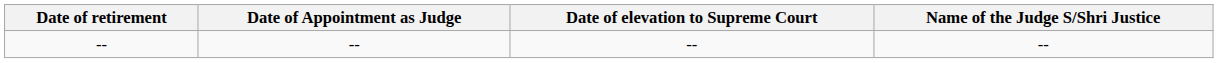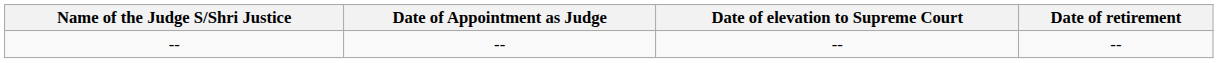columns swapped: (1043, 17) <-> (101, 17)
